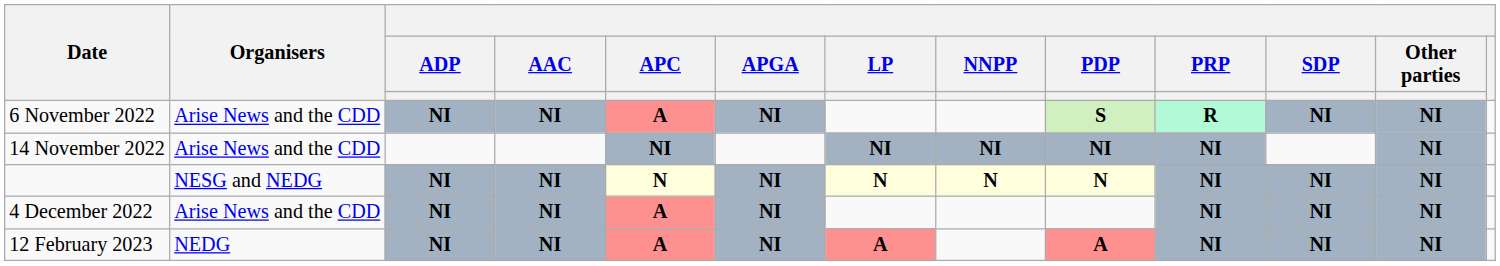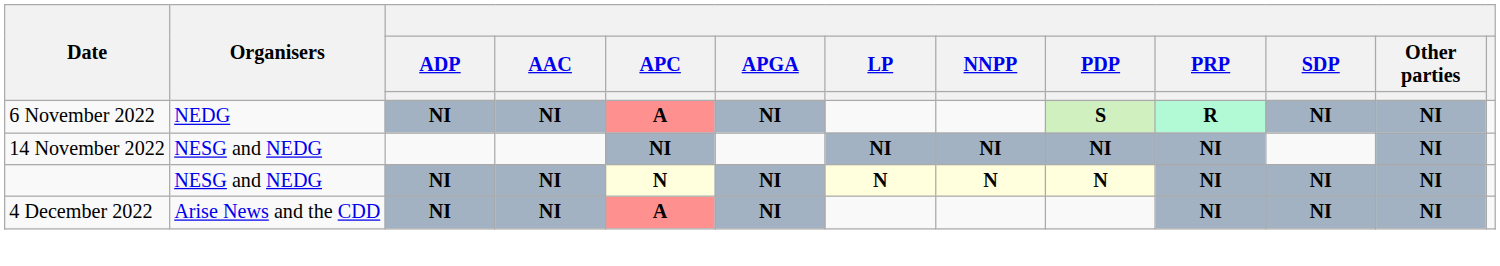(277, 116) Arise News and the CDD -> (202, 116) NEDG
(277, 148) Arise News and the CDD -> (248, 148) NESG and NEDG
- row: (81, 244)
